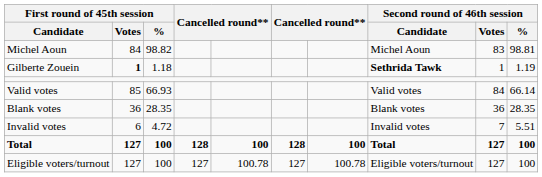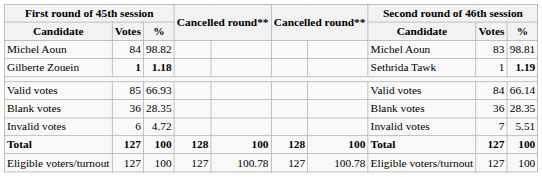(162, 67) normal -> (162, 67) bold
(406, 67) bold -> (403, 67) normal
(525, 67) normal -> (525, 67) bold
